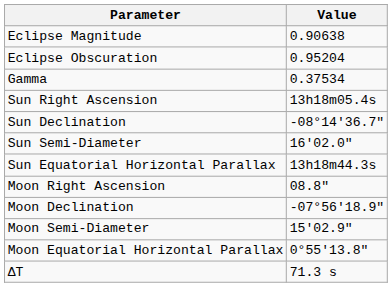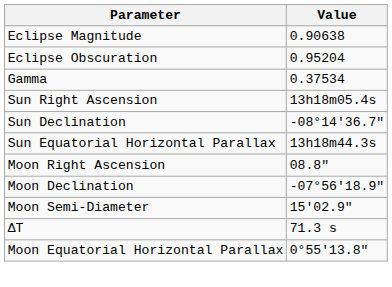- row: (75, 144)
rows swapped: (146, 251) <-> (16, 272)
